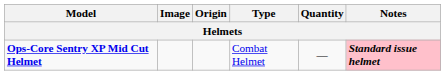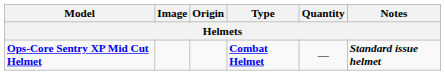(250, 55) normal -> (249, 55) bold
(383, 55) pink background -> (384, 55) no background
